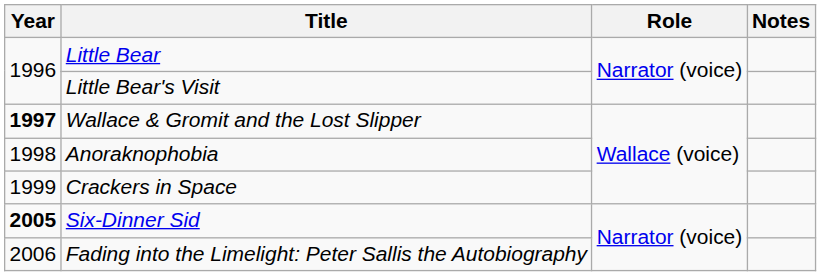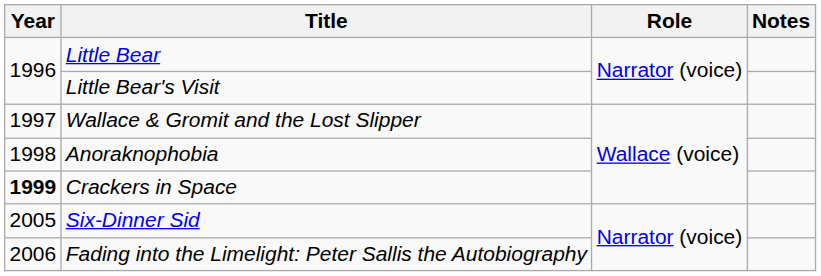(33, 120) bold -> (33, 120) normal
(33, 187) normal -> (33, 187) bold
(33, 220) bold -> (33, 220) normal
